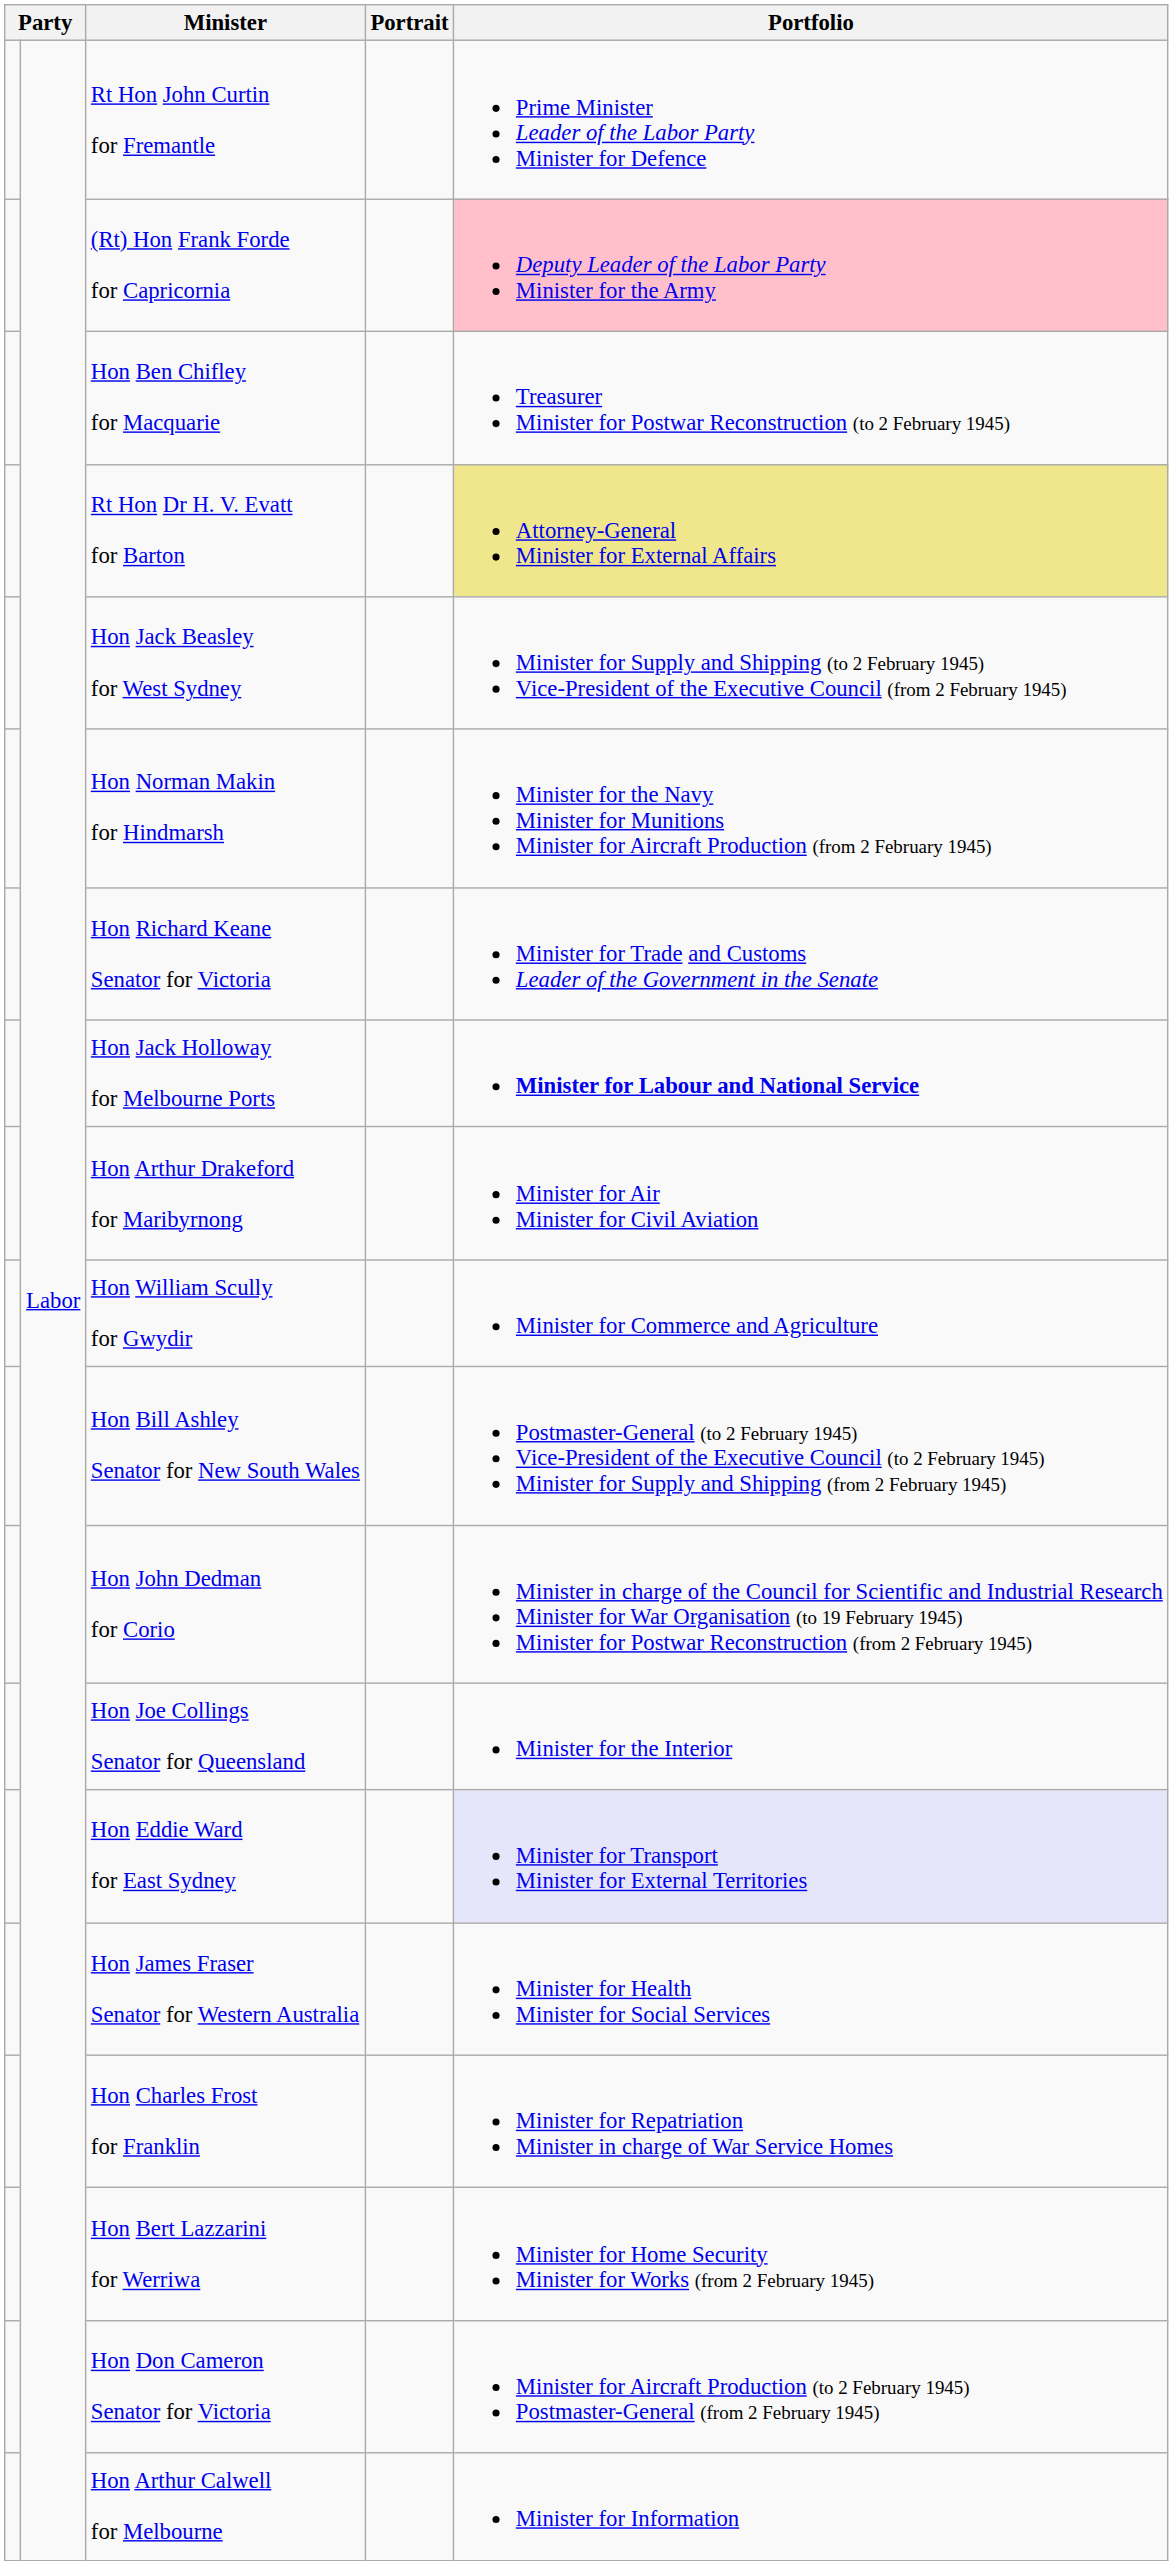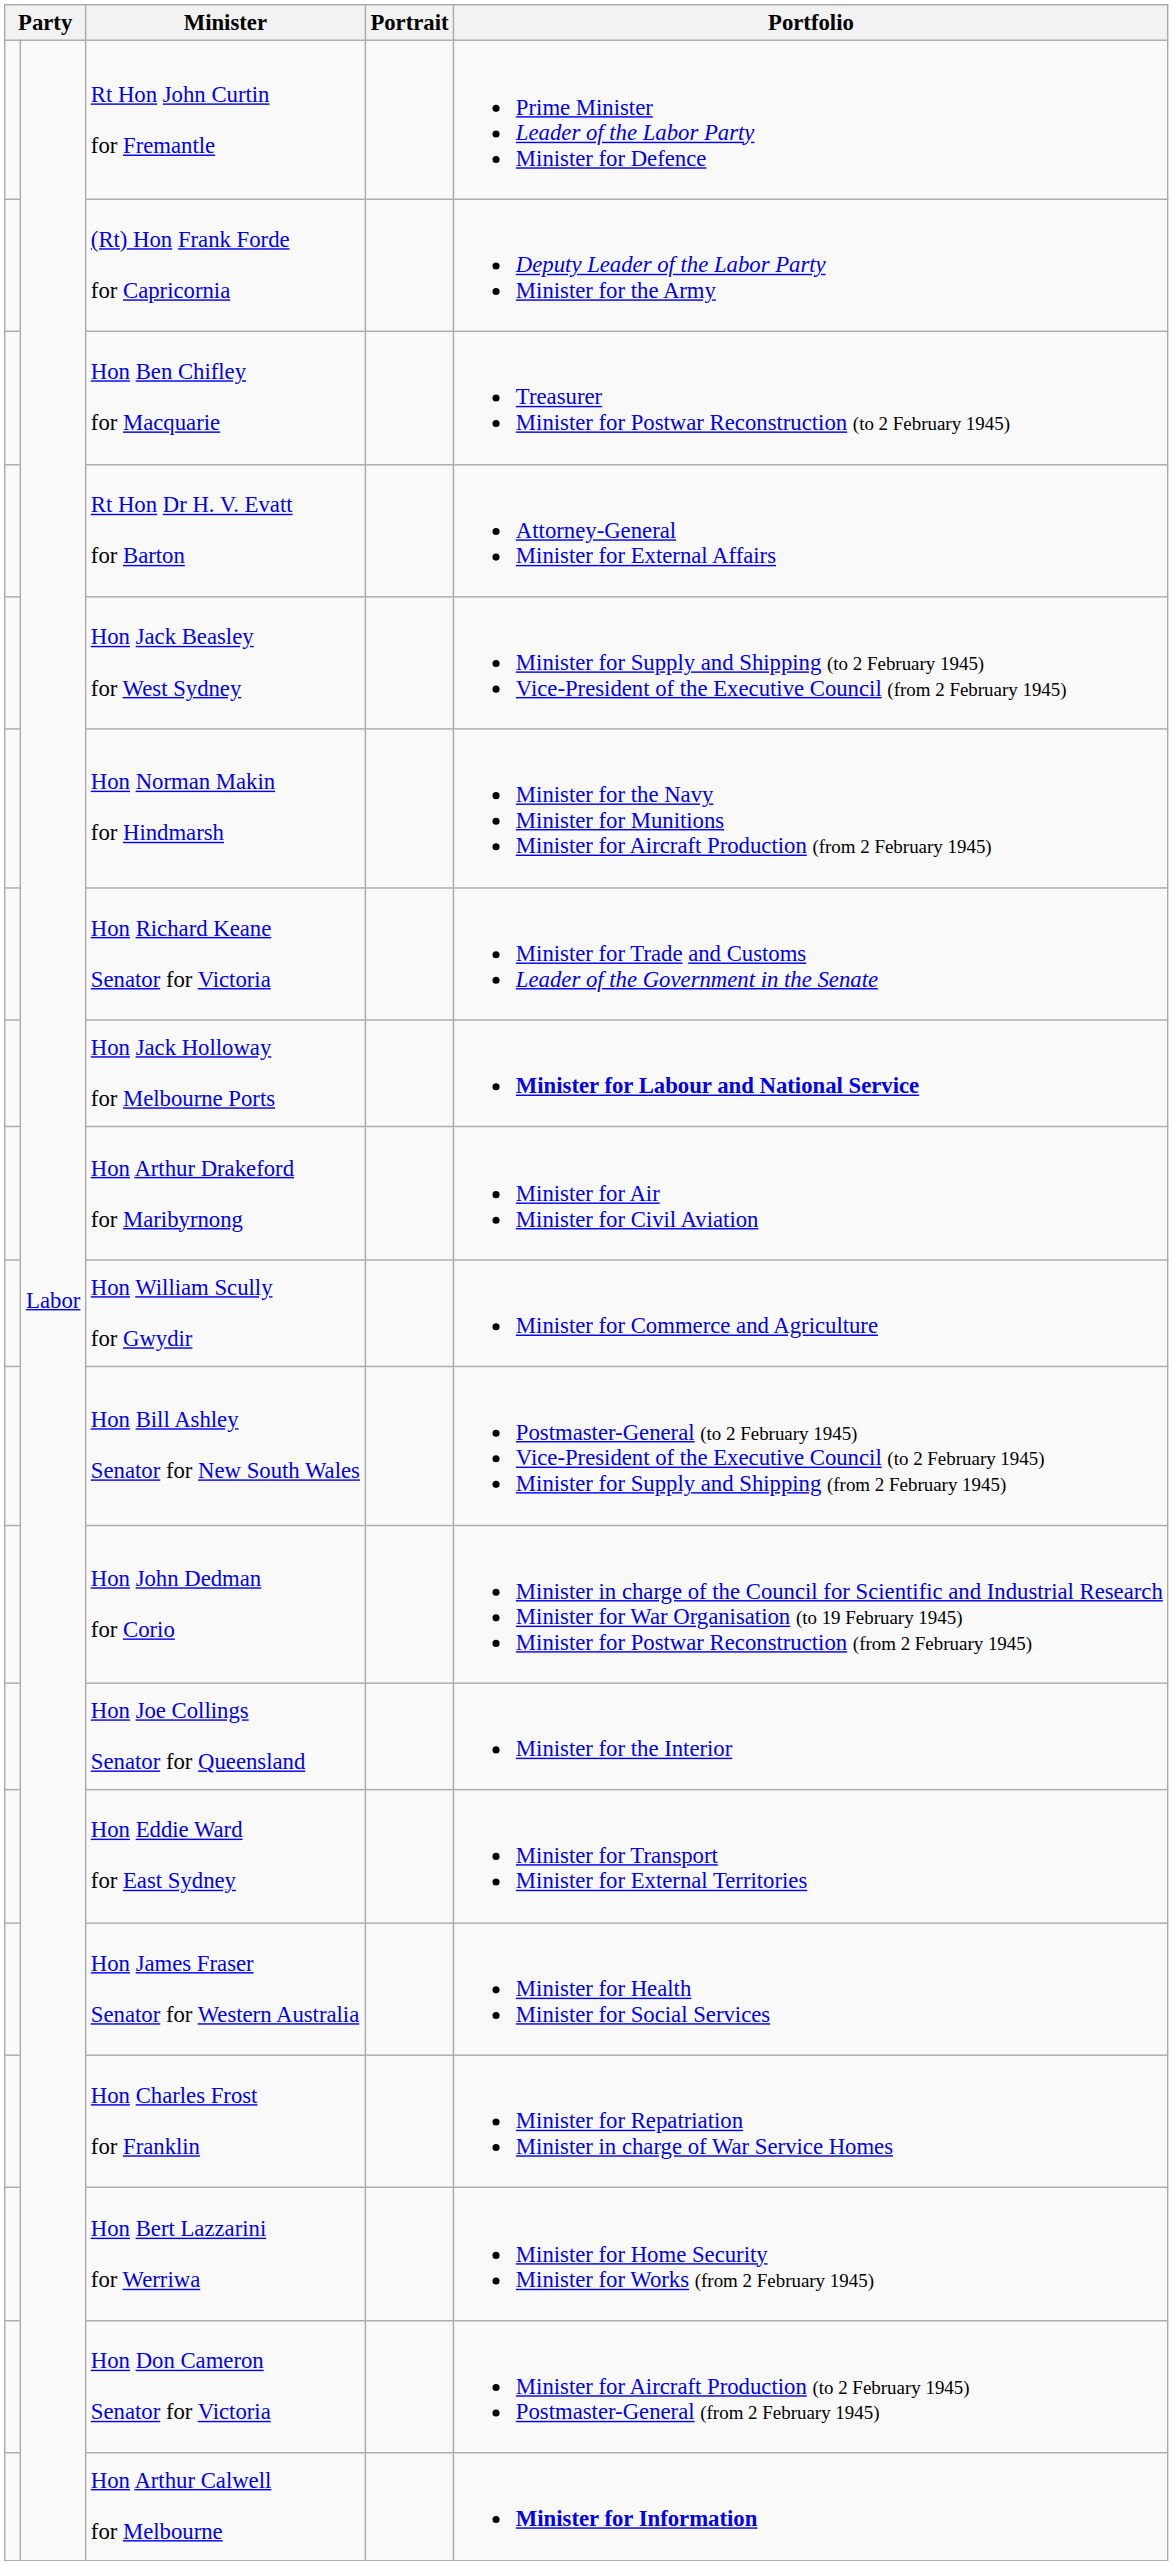(811, 278) pink background -> (811, 278) no background
(811, 543) khaki background -> (811, 543) no background
(811, 1869) lavender background -> (811, 1869) no background
(811, 2519) normal -> (811, 2519) bold
